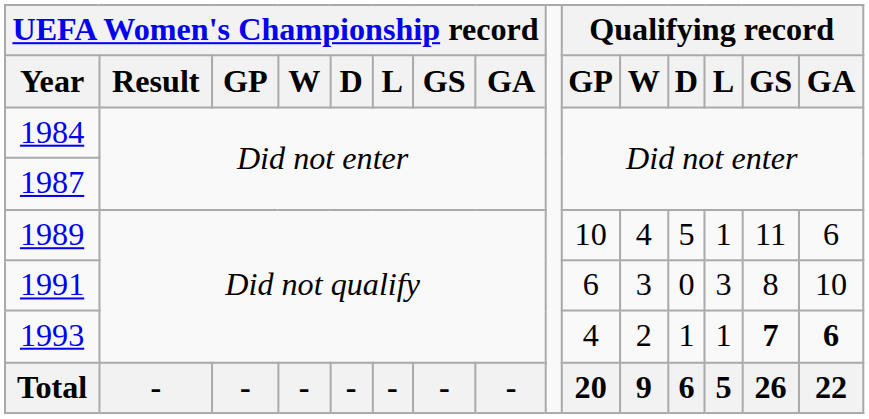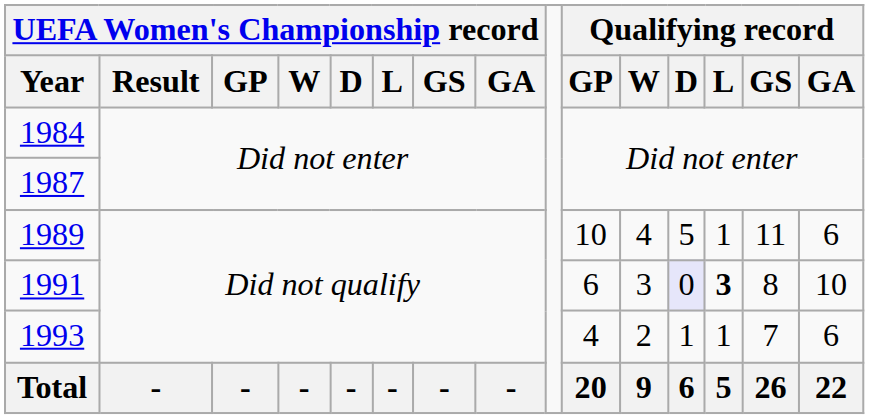(686, 285) no background -> (686, 285) lavender background
(724, 285) normal -> (724, 285) bold
(771, 336) bold -> (771, 336) normal
(831, 336) bold -> (831, 336) normal
